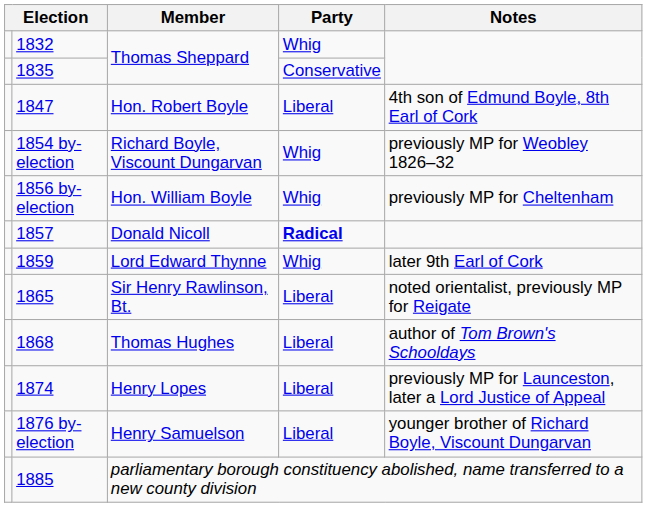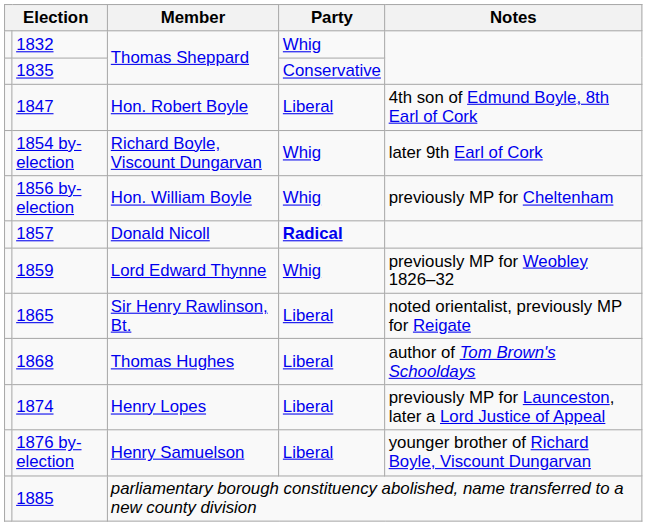(488, 152) previously MP for Weobley 1826–32 -> (466, 152) later 9th Earl of Cork
(466, 261) later 9th Earl of Cork -> (488, 270) previously MP for Weobley 1826–32
